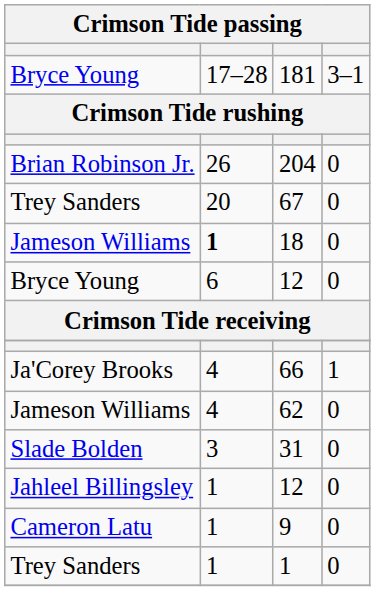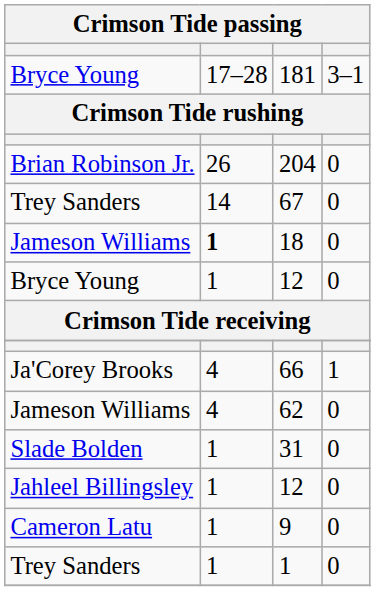(218, 203) 20 -> (218, 203) 14
(212, 281) 6 -> (212, 281) 1
(212, 448) 3 -> (212, 448) 1
